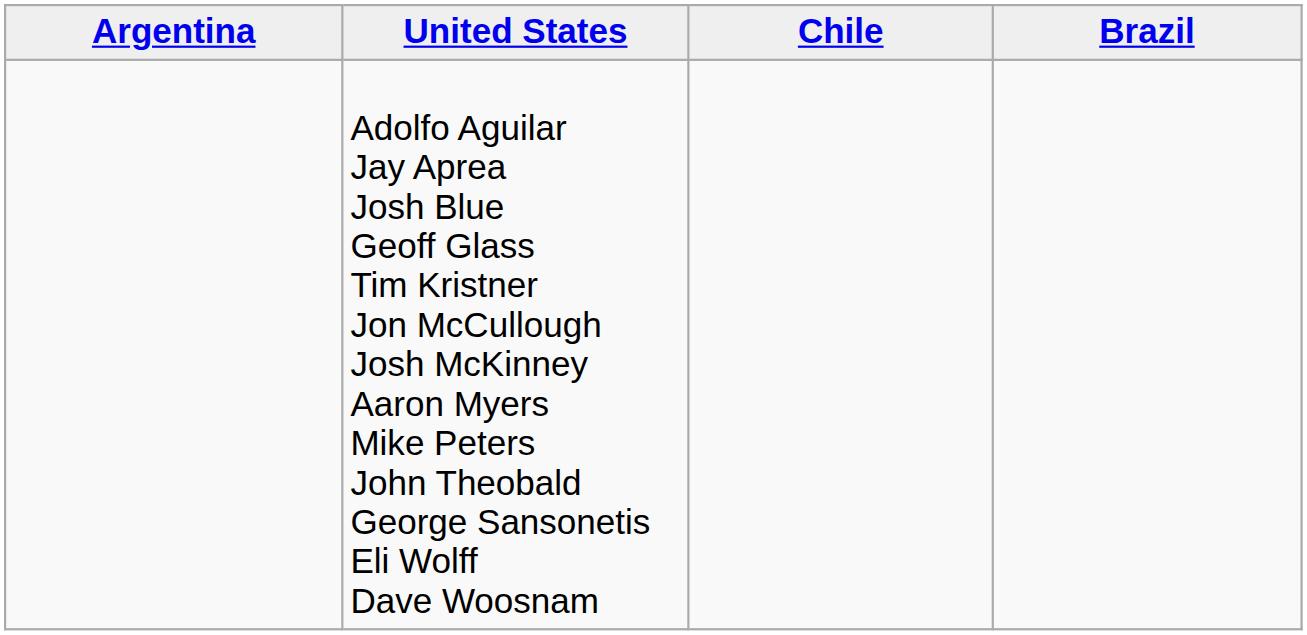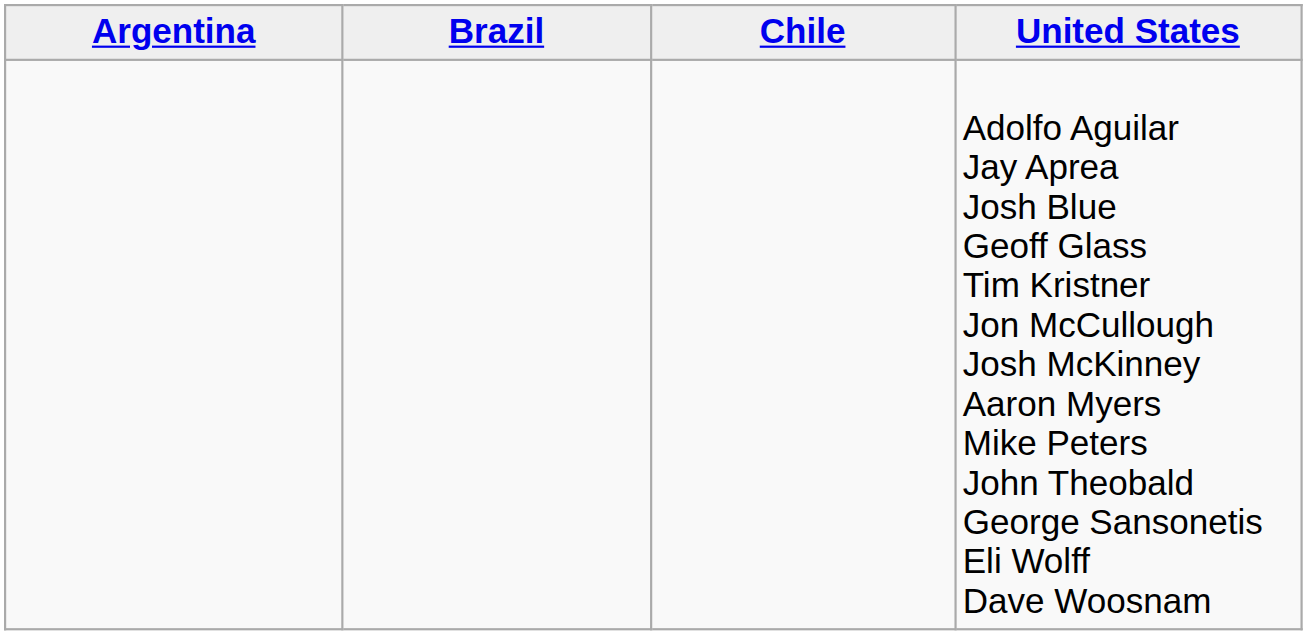columns swapped: (1147, 32) <-> (516, 32)
